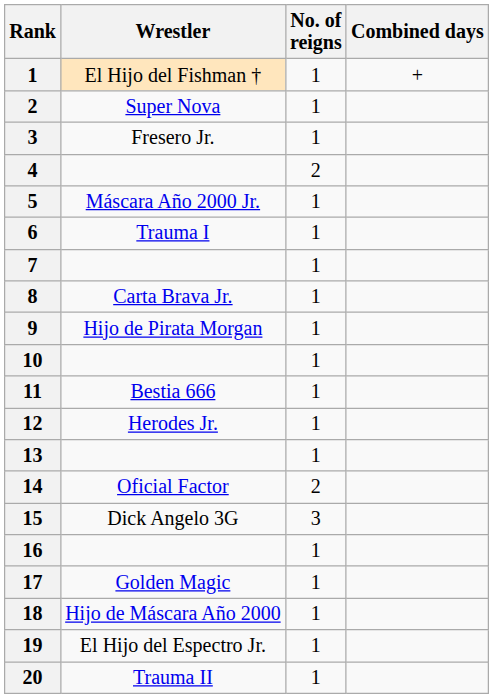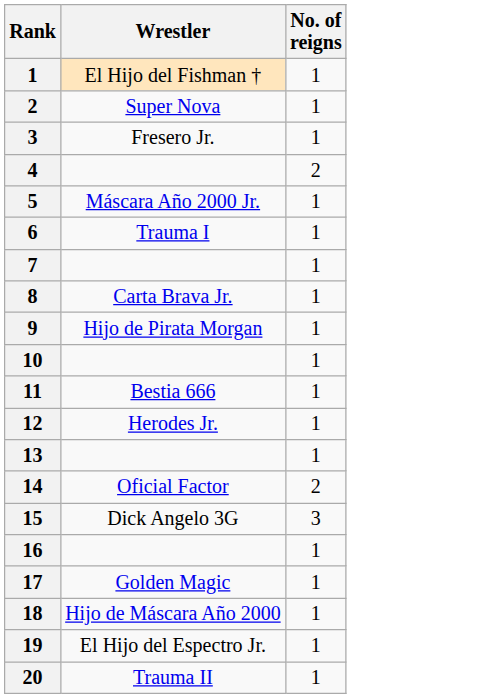- column: (417, 31)
